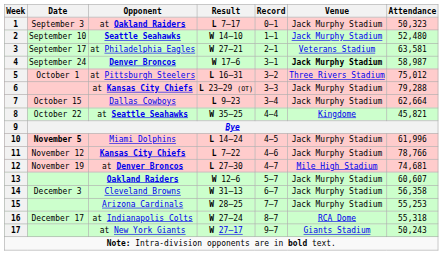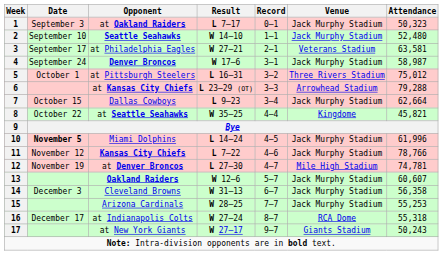(337, 62) bold -> (337, 62) normal
(337, 88) Jack Murphy Stadium -> (337, 88) Arrowhead Stadium
(412, 166) 74,681 -> (412, 166) 74,781
